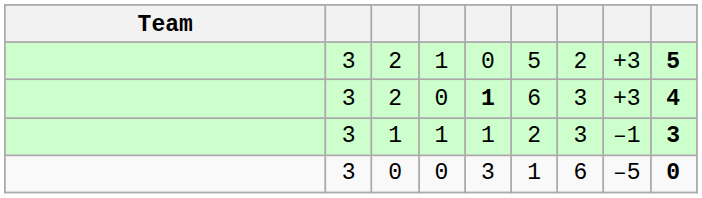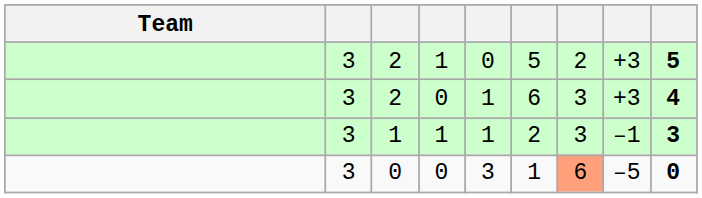(488, 99) bold -> (488, 99) normal
(581, 174) no background -> (581, 174) lightsalmon background
